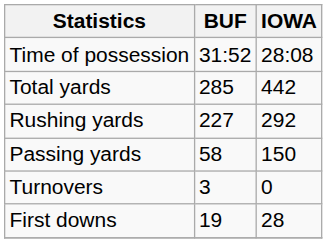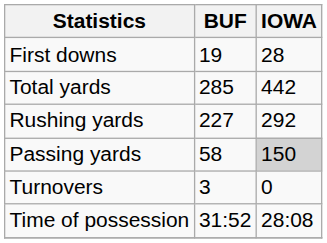rows swapped: (63, 220) <-> (99, 54)
(279, 154) no background -> (279, 154) lightgrey background
